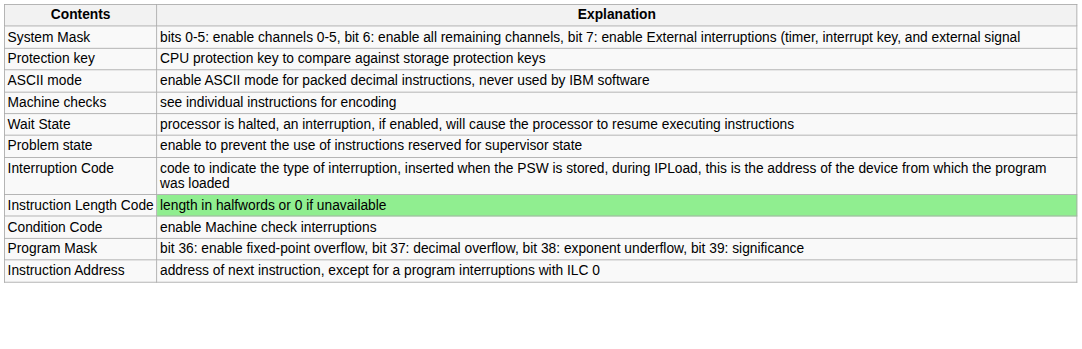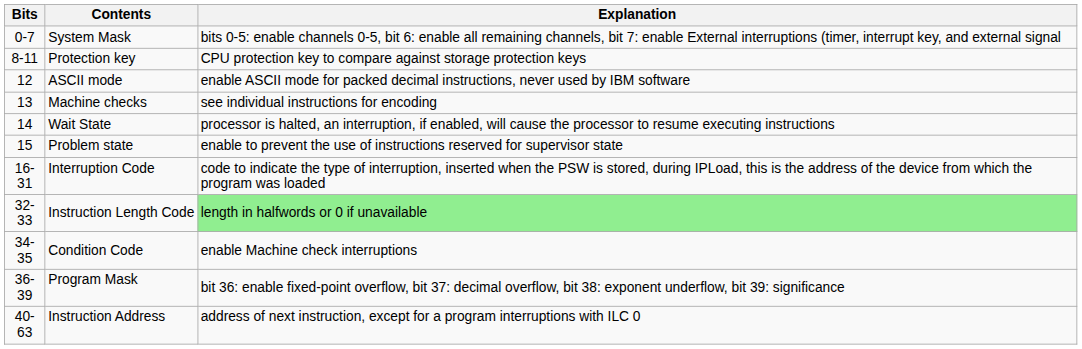+ column: (25, 15)
